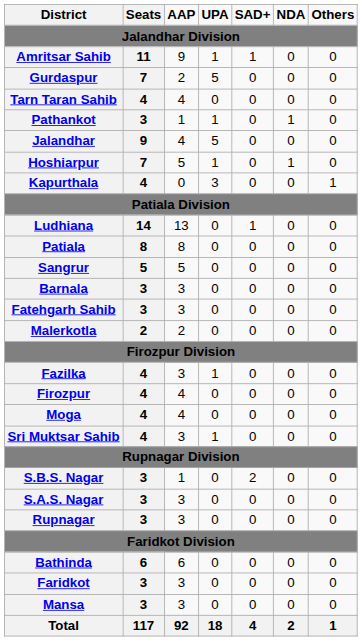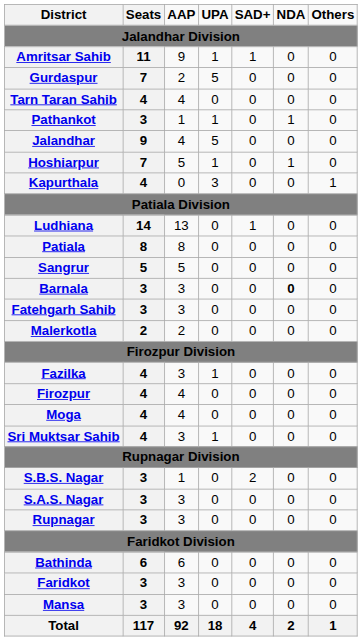(291, 288) normal -> (291, 288) bold
